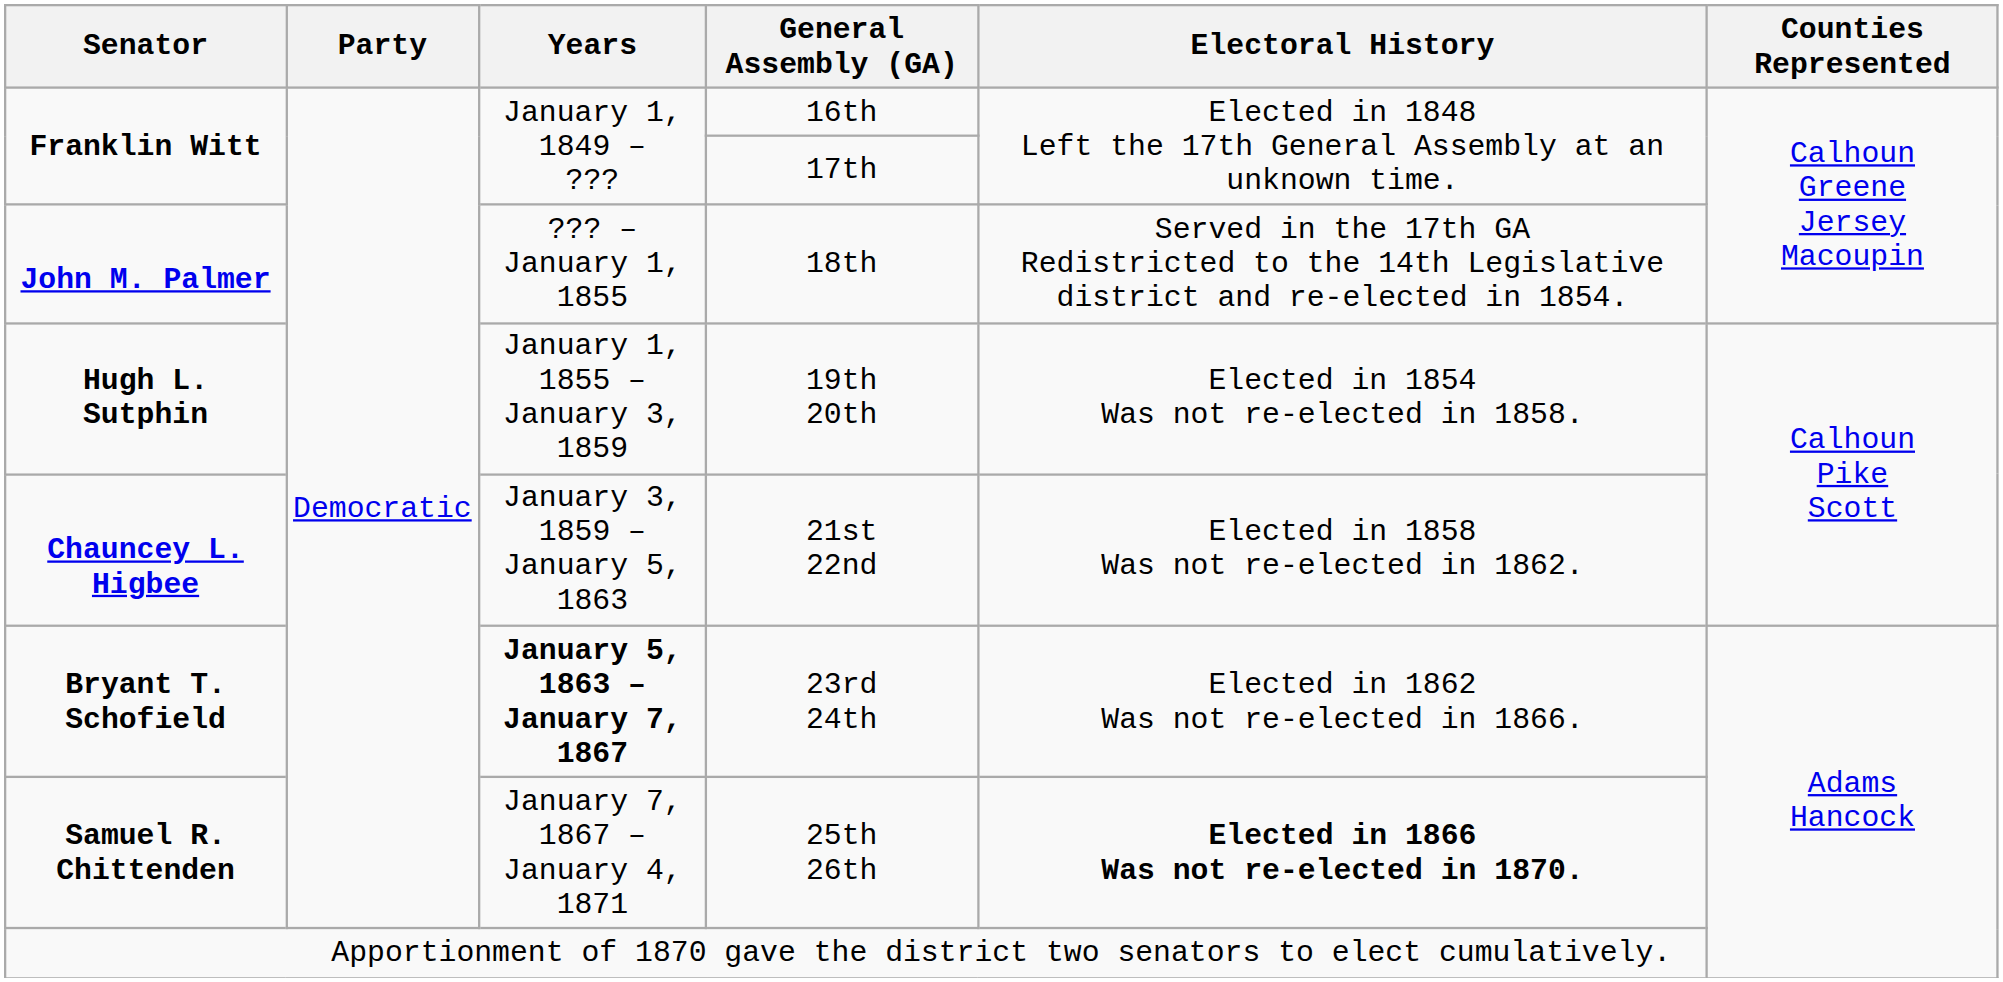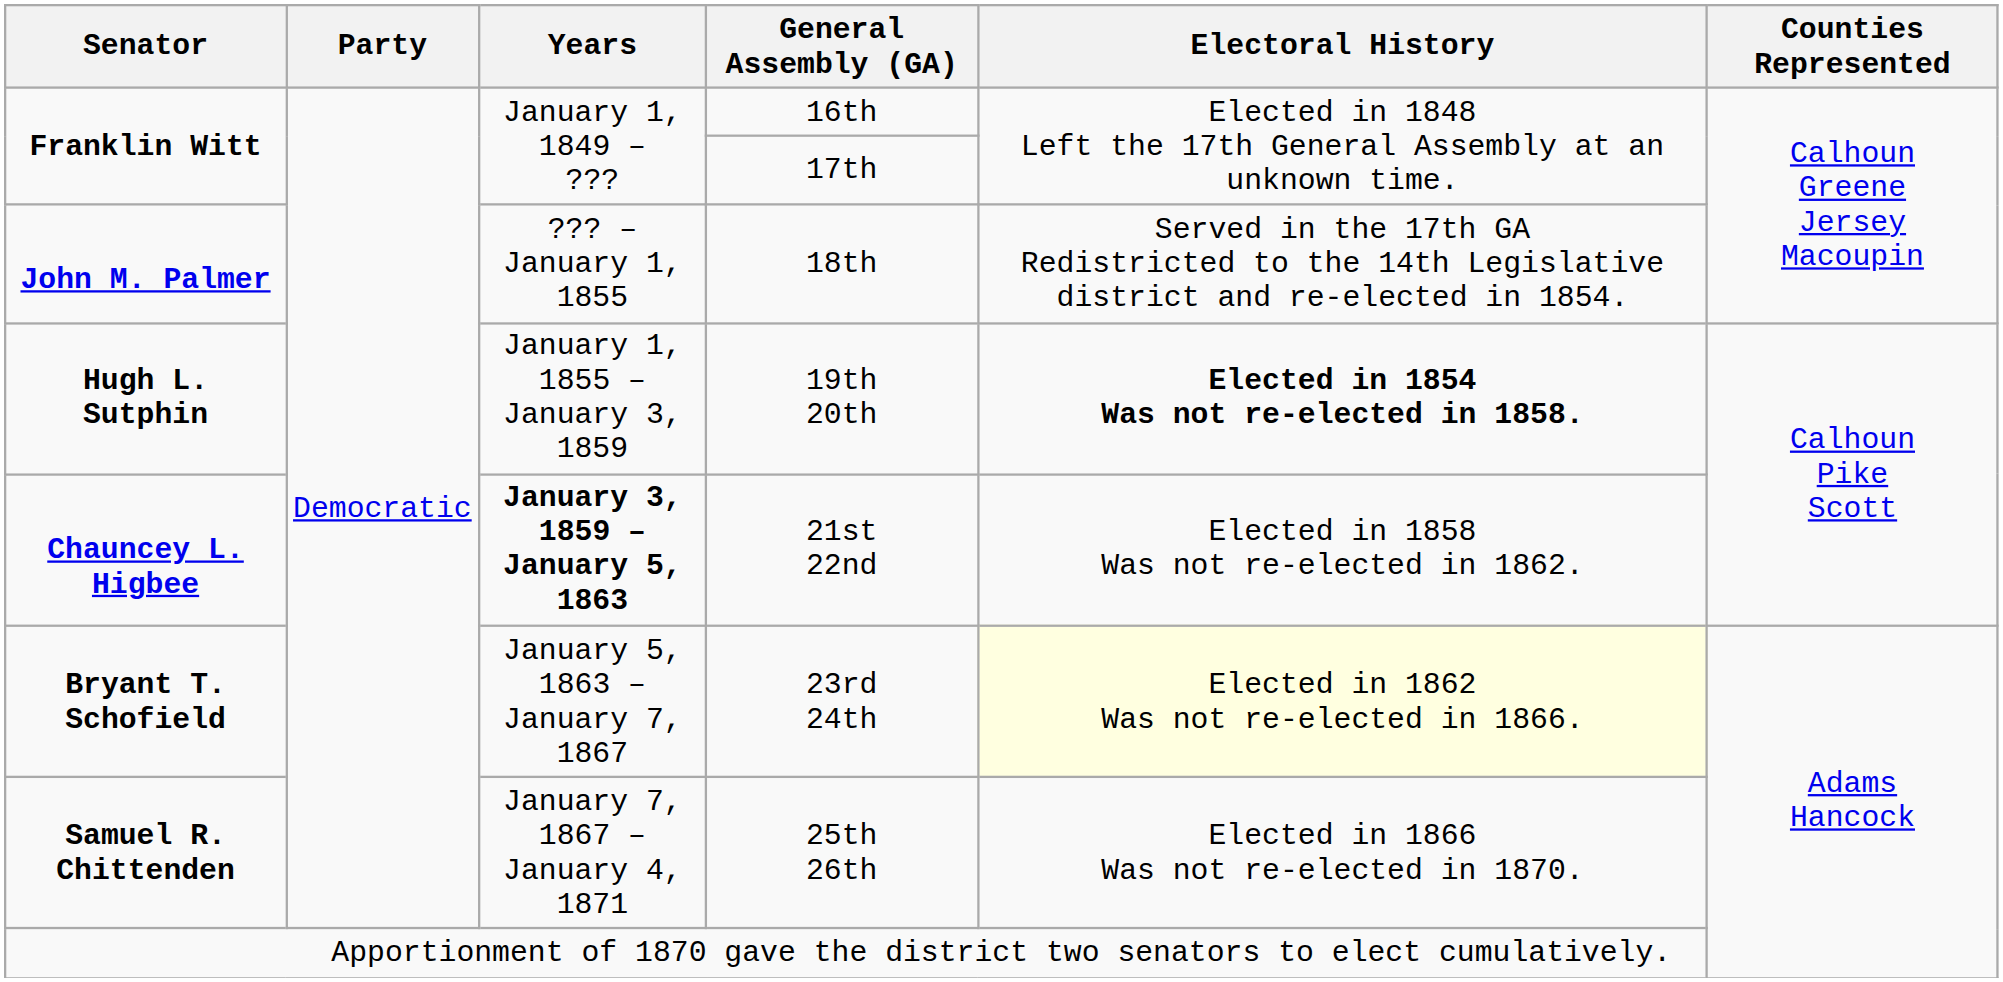(1342, 398) normal -> (1342, 398) bold
(592, 550) normal -> (592, 550) bold
(592, 701) bold -> (592, 701) normal
(1342, 701) no background -> (1342, 701) lightyellow background
(1342, 853) bold -> (1342, 853) normal
